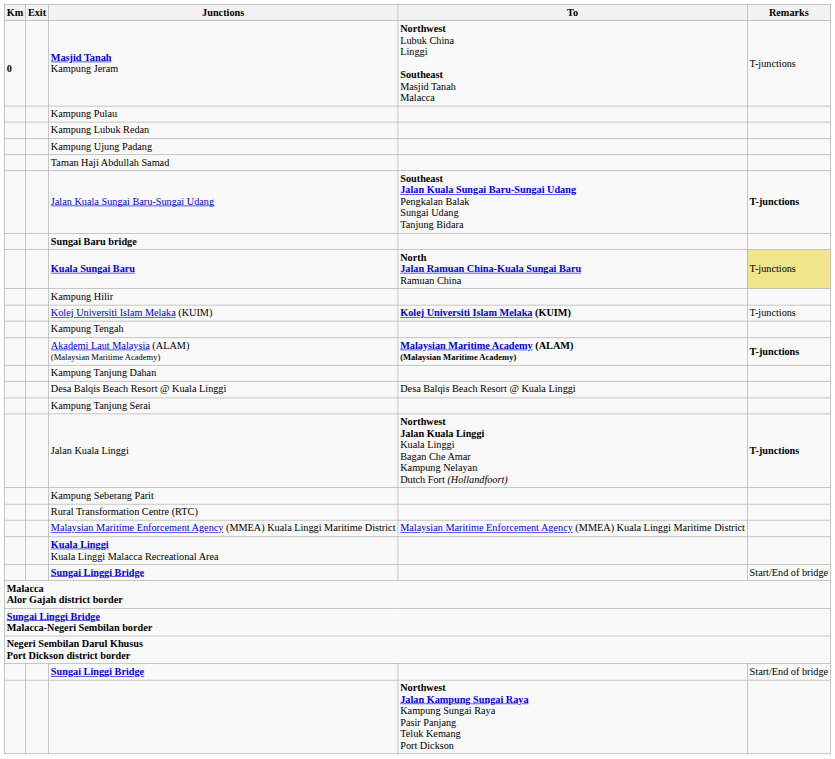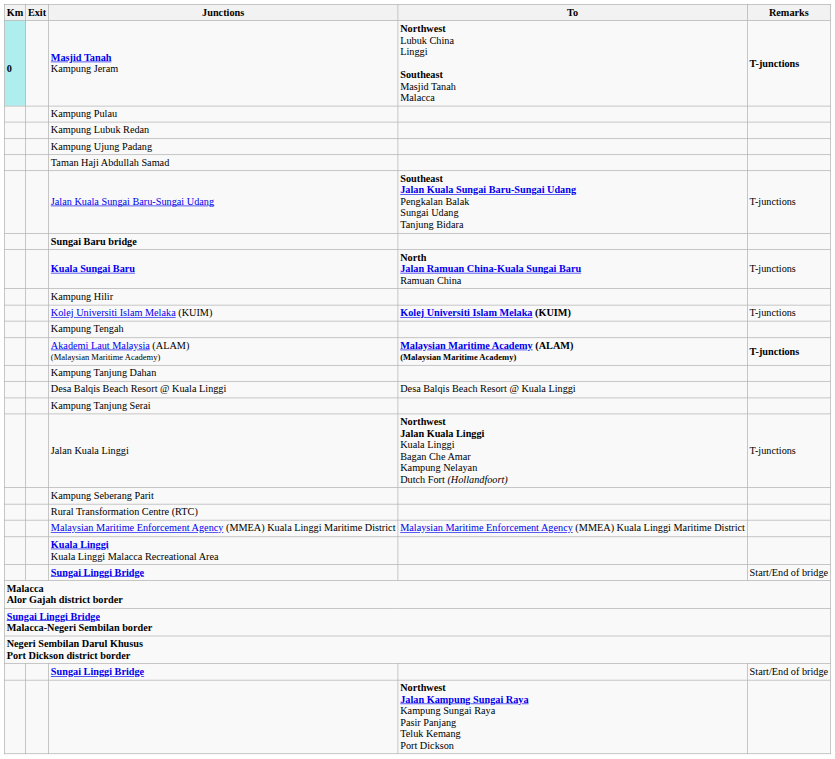(9, 69) no background -> (9, 69) paleturquoise background
(773, 63) normal -> (774, 63) bold
(774, 202) bold -> (773, 202) normal
(773, 269) khaki background -> (773, 269) no background
(774, 451) bold -> (773, 451) normal
